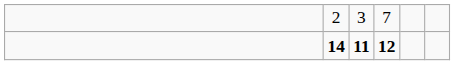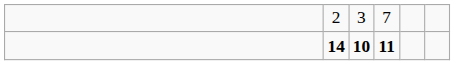(361, 45) 11 -> (361, 45) 10
(387, 45) 12 -> (387, 45) 11
